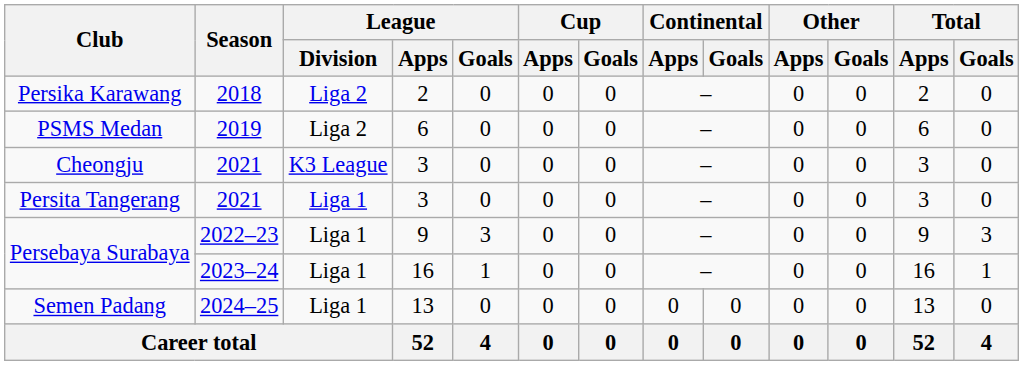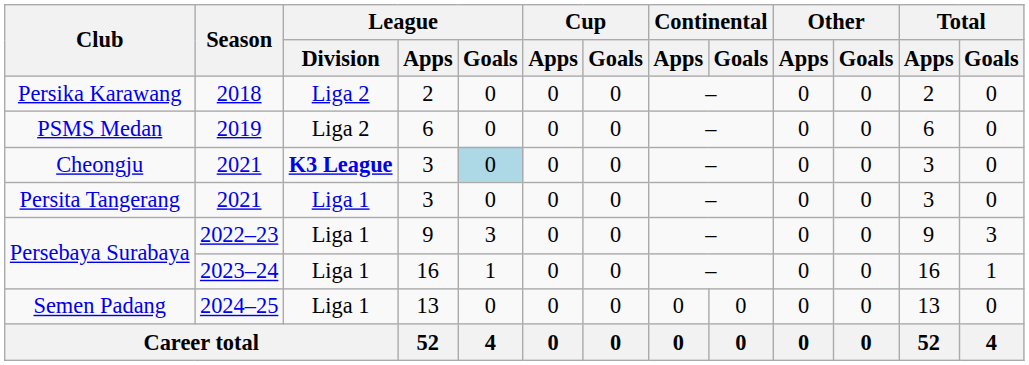(338, 164) normal -> (341, 164) bold
(485, 164) no background -> (490, 164) lightblue background
